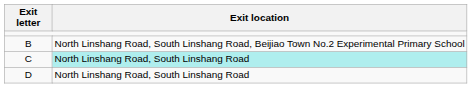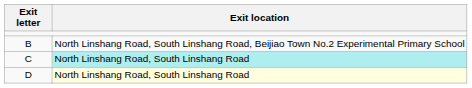(152, 75) no background -> (152, 75) lightyellow background
